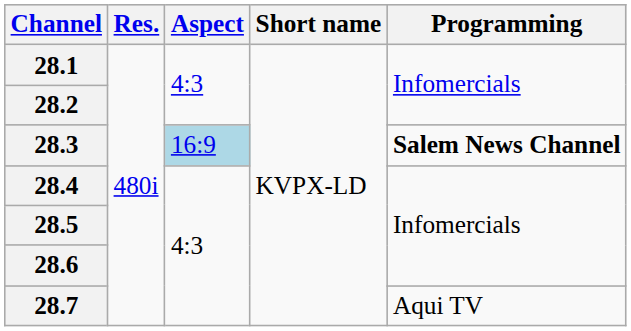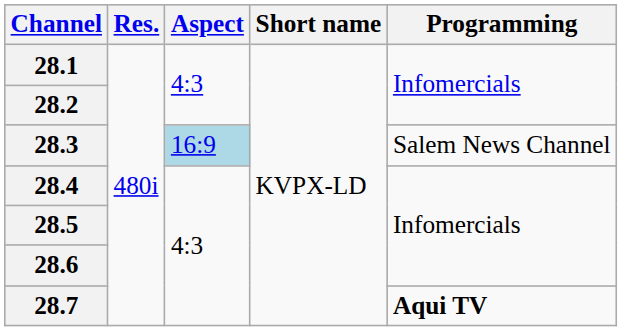(507, 144) bold -> (502, 144) normal
(438, 305) normal -> (440, 305) bold
